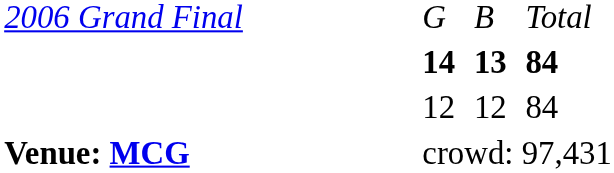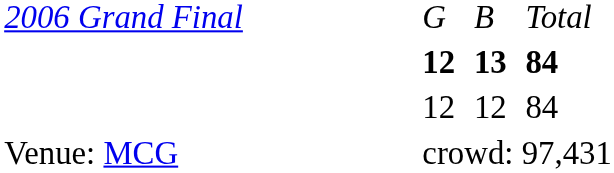(439, 62) 14 -> (439, 62) 12
(97, 152) bold -> (91, 152) normal
